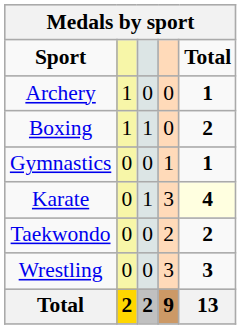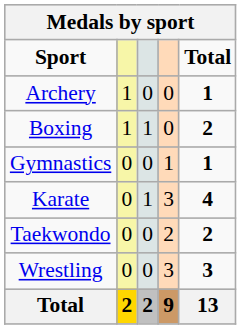(208, 199) lightyellow background -> (208, 199) no background
